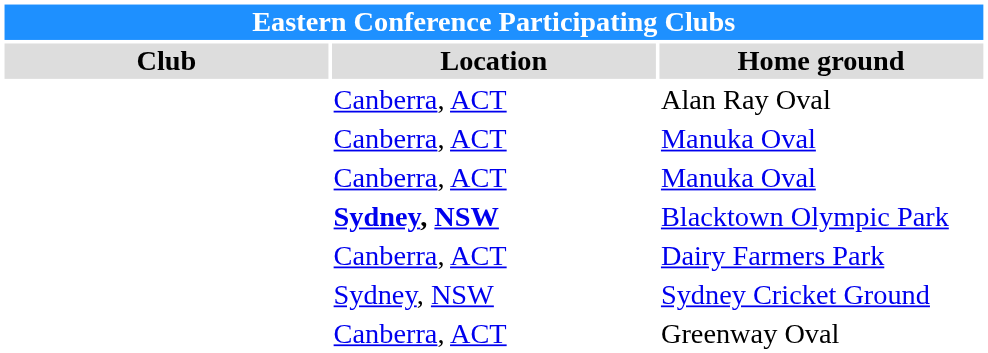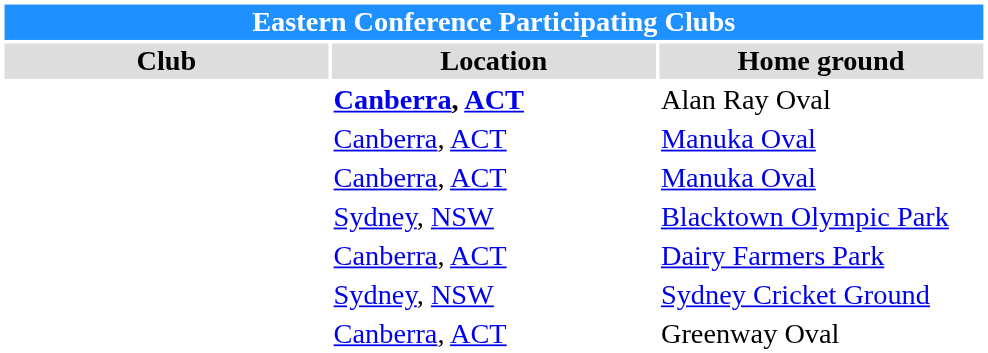(420, 99) normal -> (429, 99) bold
(416, 216) bold -> (414, 216) normal
